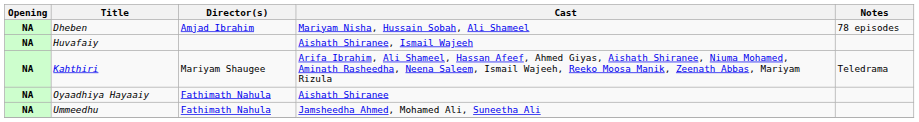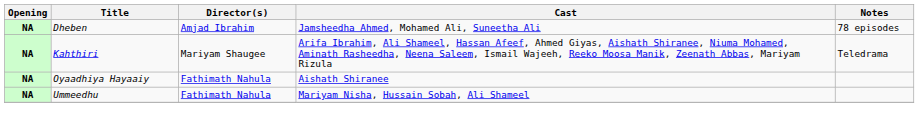(414, 27) Mariyam Nisha, Hussain Sobah, Ali Shameel -> (420, 27) Jamsheedha Ahmed, Mohamed Ali, Suneetha Ali
- row: (76, 42)
(420, 110) Jamsheedha Ahmed, Mohamed Ali, Suneetha Ali -> (414, 95) Mariyam Nisha, Hussain Sobah, Ali Shameel
